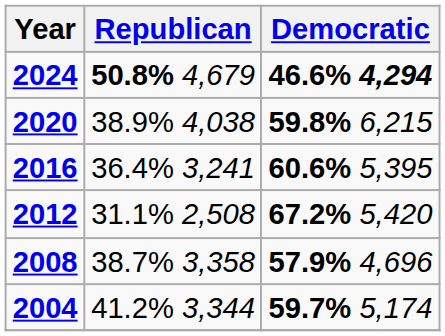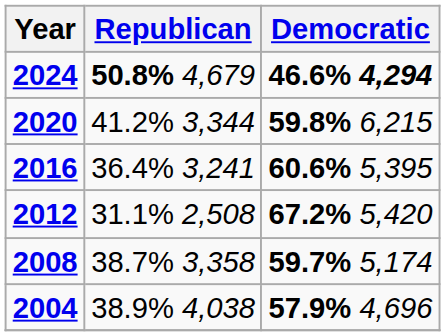(173, 122) 38.9% 4,038 -> (173, 122) 41.2% 3,344
(350, 260) 57.9% 4,696 -> (350, 260) 59.7% 5,174
(173, 306) 41.2% 3,344 -> (173, 306) 38.9% 4,038
(350, 306) 59.7% 5,174 -> (350, 306) 57.9% 4,696
